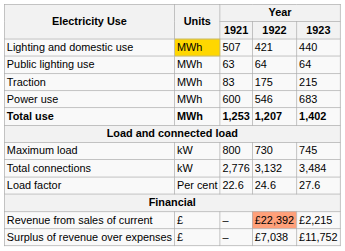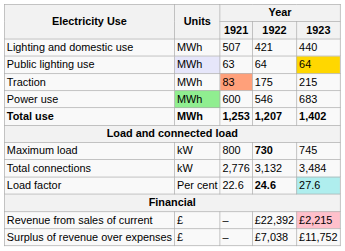(190, 47) gold background -> (190, 47) no background
(190, 64) no background -> (190, 64) lavender background
(305, 64) no background -> (305, 64) gold background
(229, 82) no background -> (229, 82) lightsalmon background
(190, 99) no background -> (190, 99) lightgreen background
(264, 151) normal -> (264, 151) bold
(265, 185) normal -> (265, 185) bold
(310, 185) no background -> (310, 185) paleturquoise background
(274, 220) lightsalmon background -> (274, 220) no background
(316, 220) no background -> (316, 220) pink background
